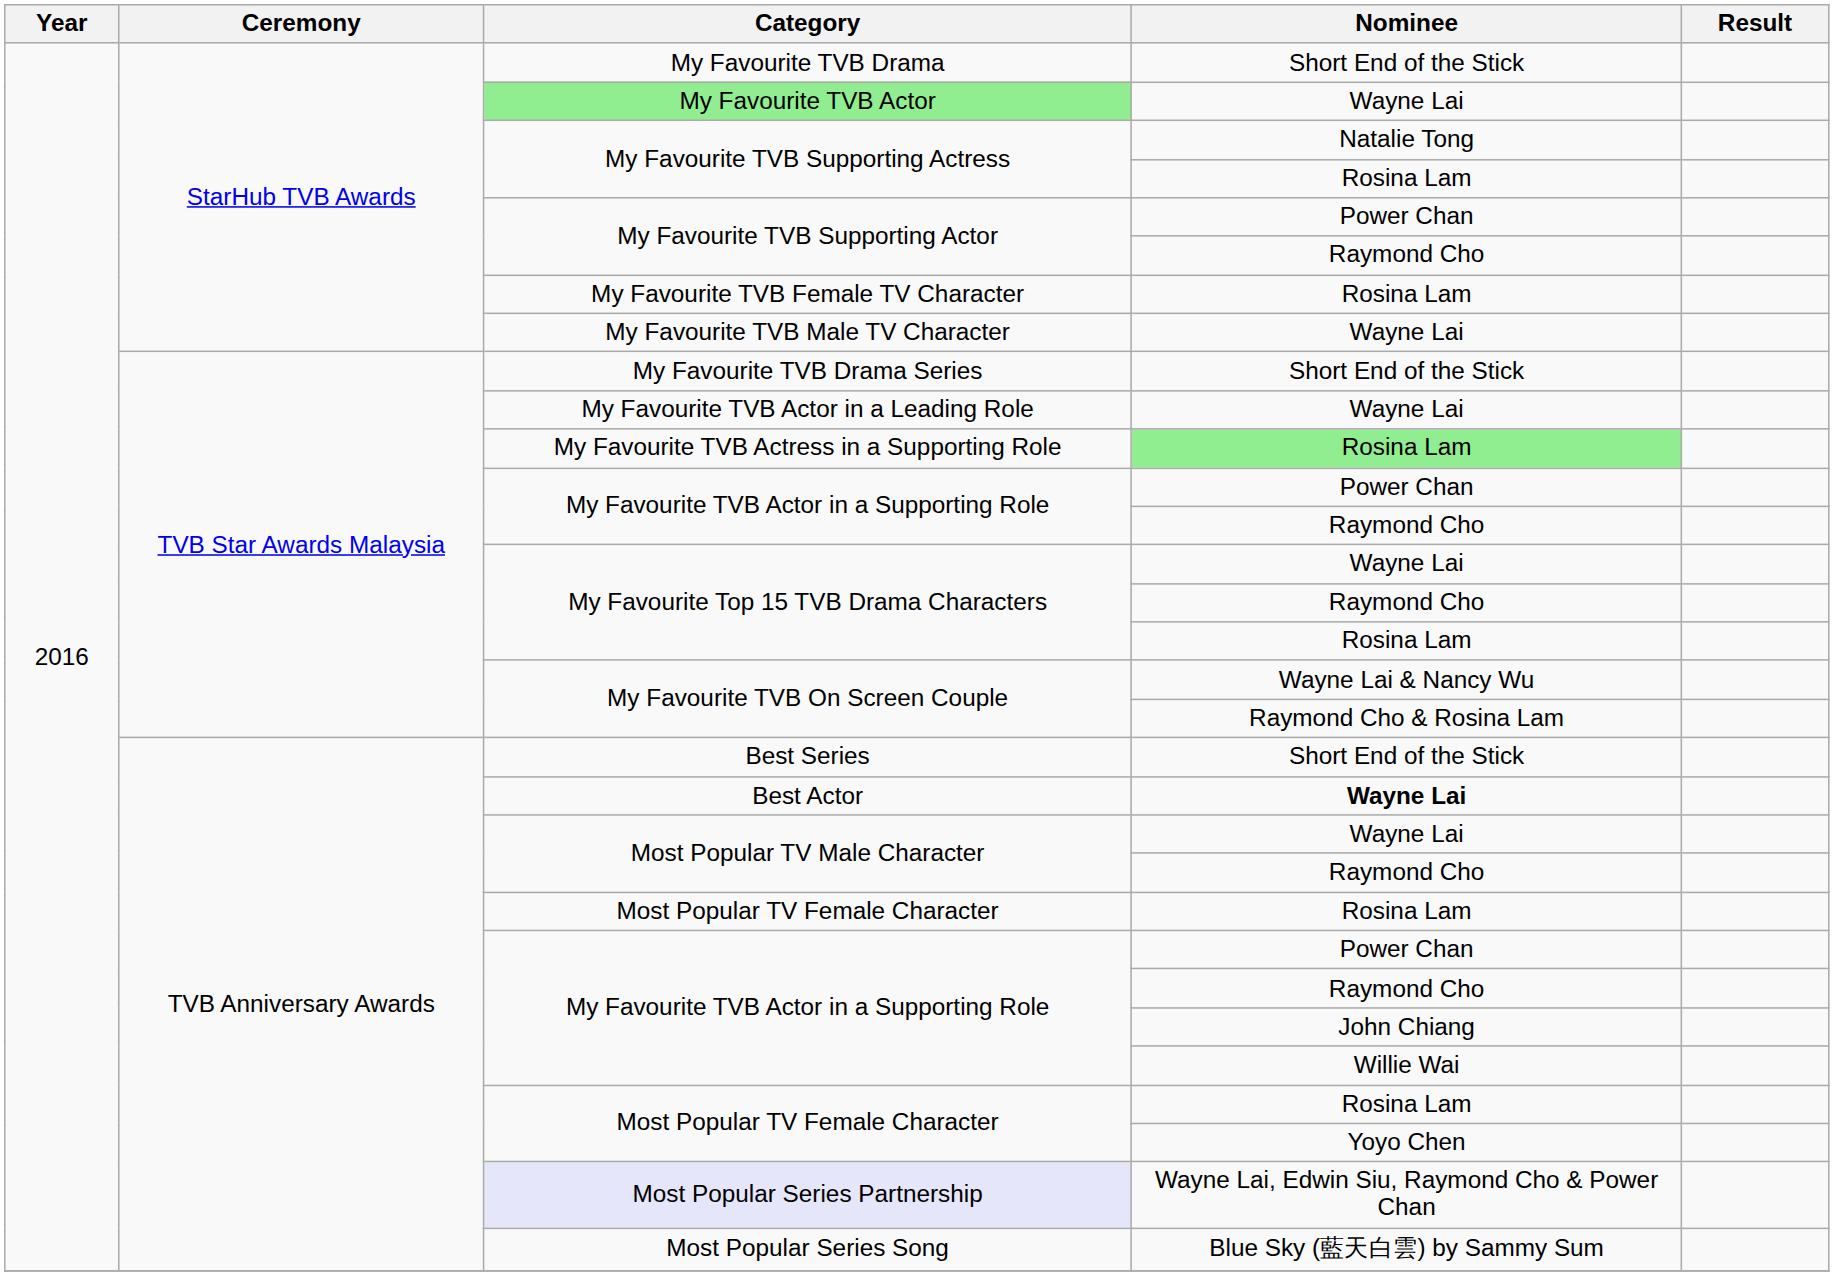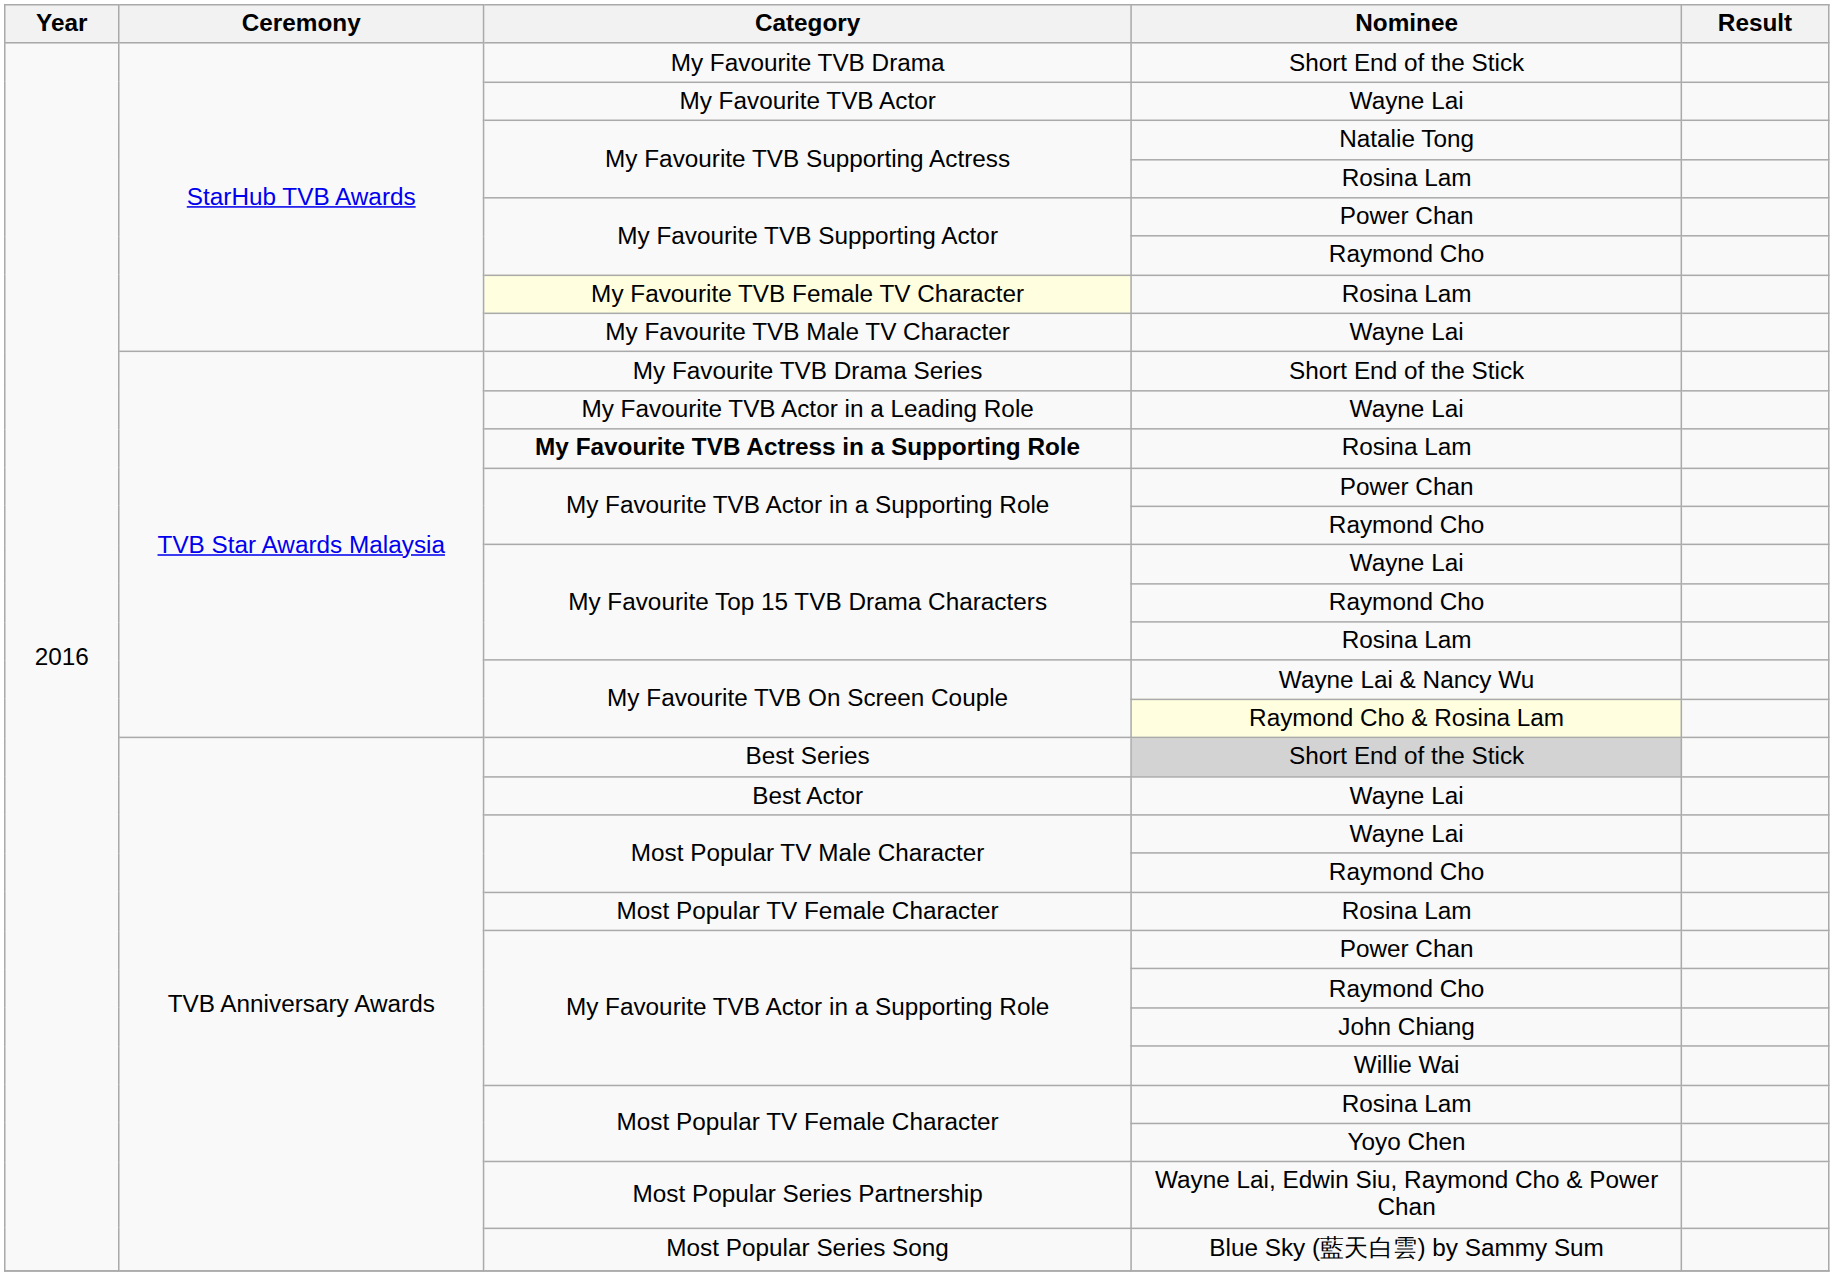(808, 100) lightgreen background -> (808, 100) no background
(808, 293) no background -> (808, 293) lightyellow background
(808, 448) normal -> (808, 448) bold
(1407, 448) lightgreen background -> (1407, 448) no background
(1407, 718) no background -> (1407, 718) lightyellow background
(1407, 756) no background -> (1407, 756) lightgrey background
(1407, 795) bold -> (1407, 795) normal
(808, 1194) lavender background -> (808, 1194) no background
